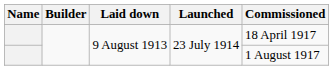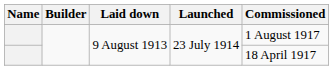(281, 34) 18 April 1917 -> (282, 34) 1 August 1917
(282, 55) 1 August 1917 -> (281, 55) 18 April 1917
